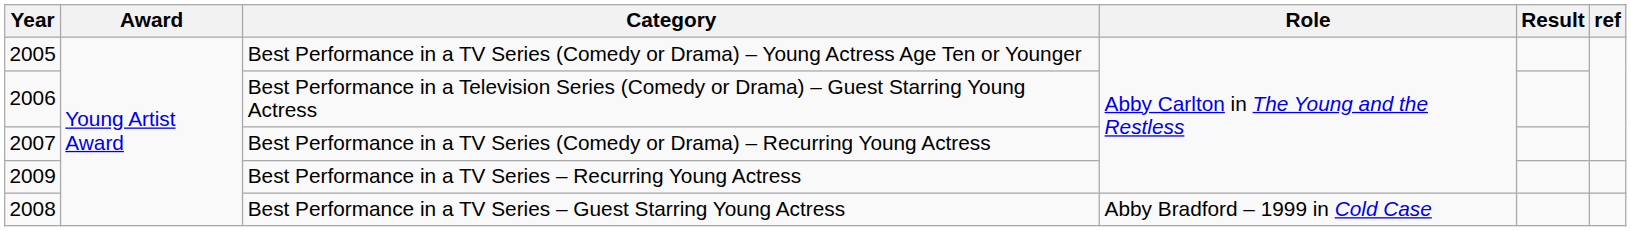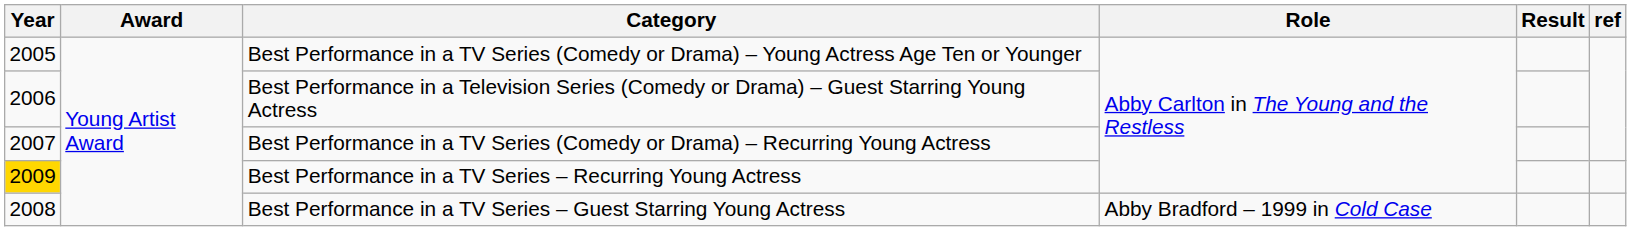(33, 176) no background -> (33, 176) gold background
